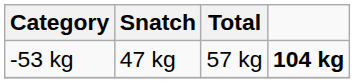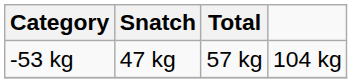(309, 58) bold -> (307, 58) normal
